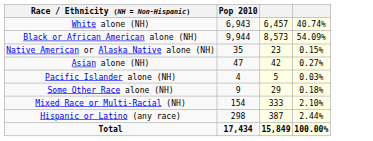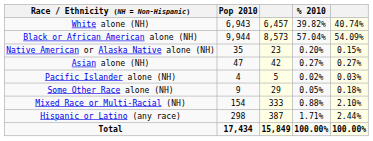+ column: (311, 11)
